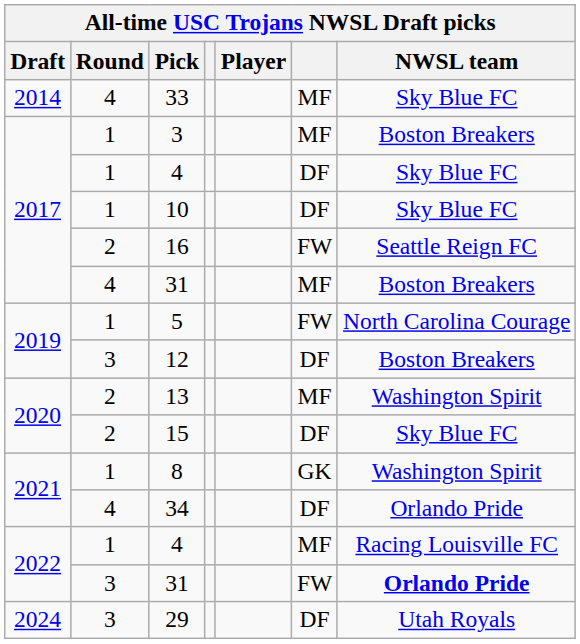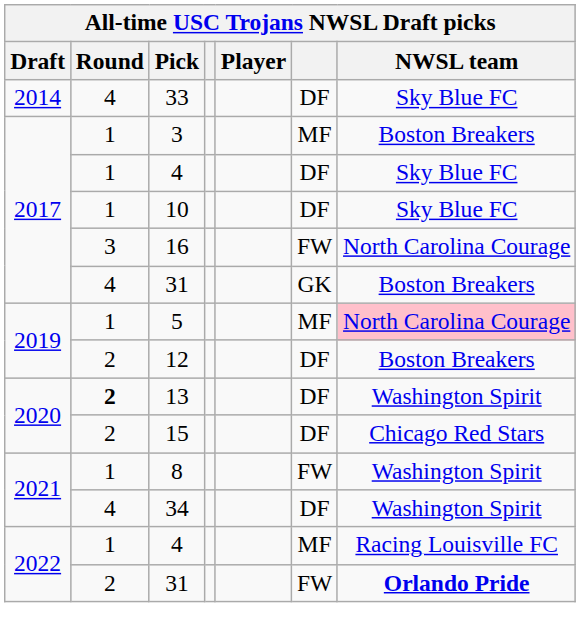(315, 97) MF -> (315, 97) DF
(110, 246) 2 -> (110, 246) 3
(457, 246) Seattle Reign FC -> (457, 246) North Carolina Courage
(315, 284) MF -> (315, 284) GK
(315, 321) FW -> (315, 321) MF
(457, 321) no background -> (457, 321) pink background
(110, 358) 3 -> (110, 358) 2
(110, 396) normal -> (110, 396) bold
(315, 396) MF -> (315, 396) DF
(457, 433) Sky Blue FC -> (457, 433) Chicago Red Stars
(315, 470) GK -> (315, 470) FW
(457, 508) Orlando Pride -> (457, 508) Washington Spirit
(110, 582) 3 -> (110, 582) 2
- row: (38, 619)
